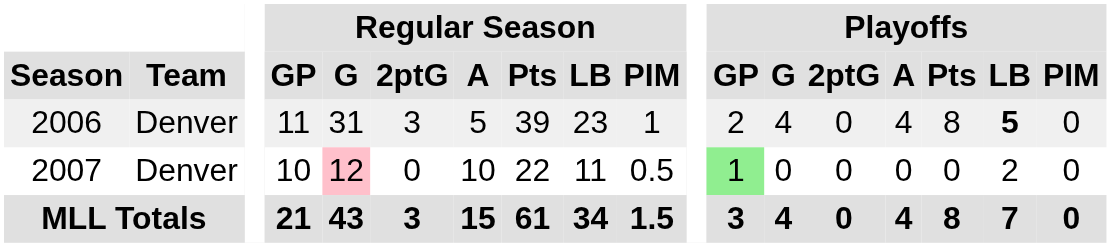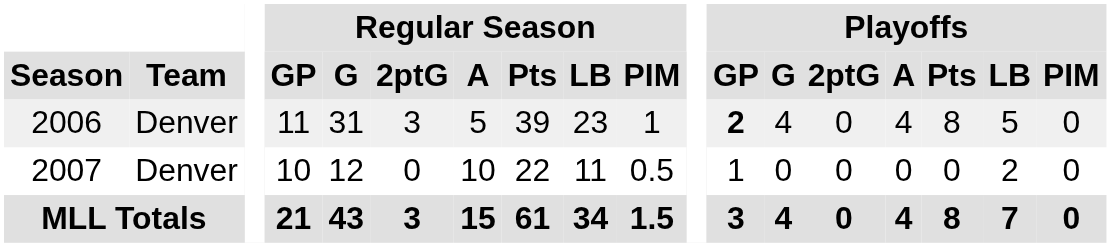(736, 122) normal -> (736, 122) bold
(1010, 122) bold -> (1010, 122) normal
(346, 170) pink background -> (346, 170) no background
(736, 170) lightgreen background -> (736, 170) no background
